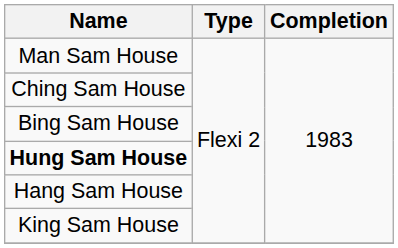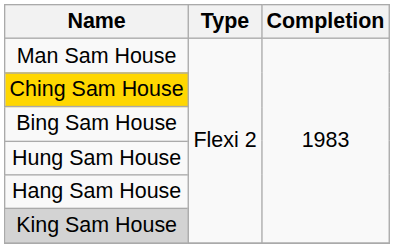(98, 89) no background -> (97, 89) gold background
(98, 157) bold -> (97, 157) normal
(98, 225) no background -> (97, 225) lightgrey background
